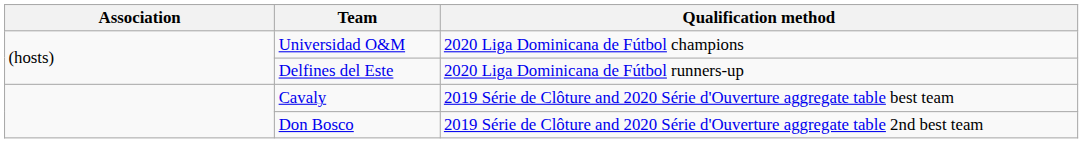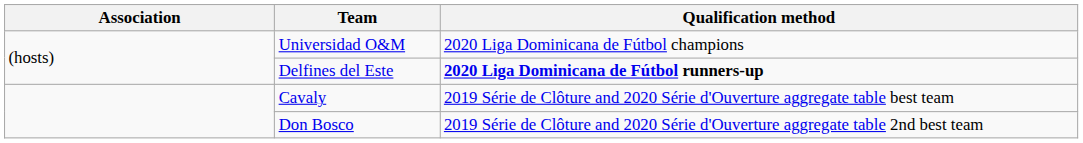(594, 71) normal -> (604, 71) bold
